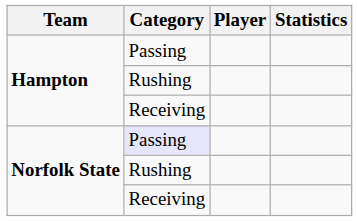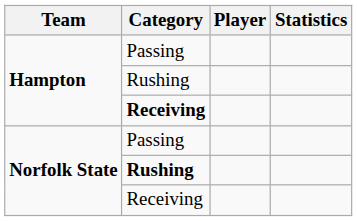(167, 110) normal -> (166, 110) bold
(157, 140) lavender background -> (155, 140) no background
(160, 170) normal -> (160, 170) bold
